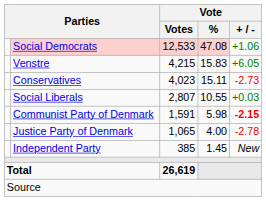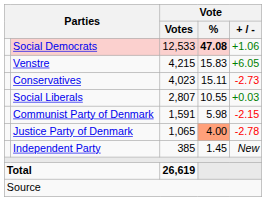(214, 47) normal -> (214, 47) bold
(247, 115) bold -> (247, 115) normal
(217, 132) no background -> (217, 132) lightsalmon background
